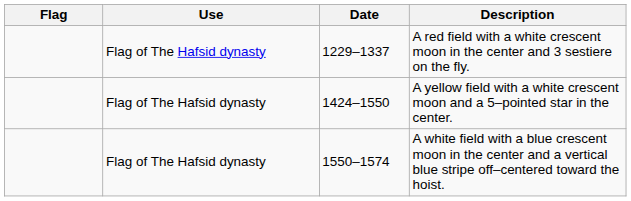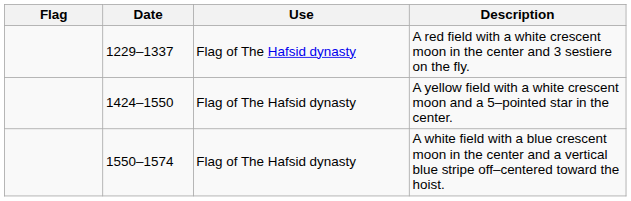columns swapped: (364, 15) <-> (211, 15)
